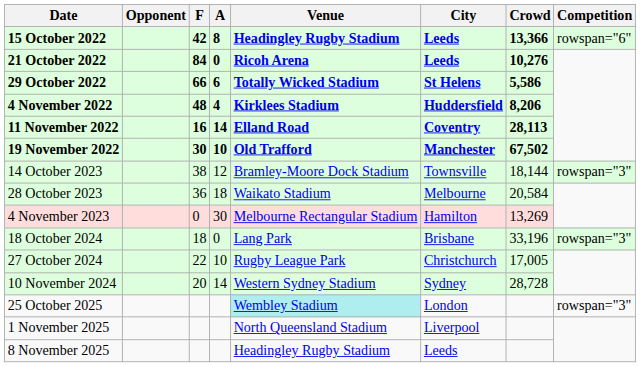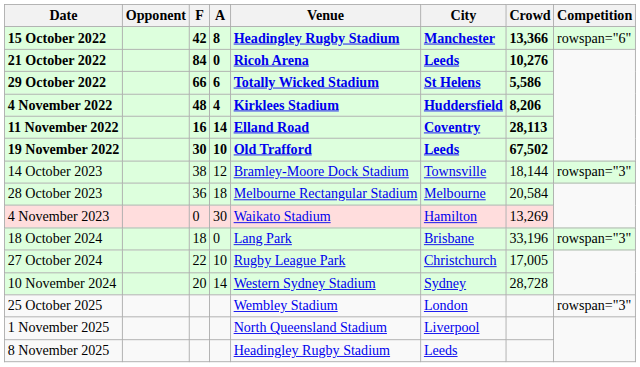(442, 37) Leeds -> (459, 37) Manchester
(459, 149) Manchester -> (442, 149) Leeds
(282, 194) Waikato Stadium -> (326, 194) Melbourne Rectangular Stadium
(326, 216) Melbourne Rectangular Stadium -> (282, 216) Waikato Stadium
(286, 305) paleturquoise background -> (286, 305) no background
